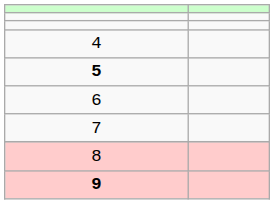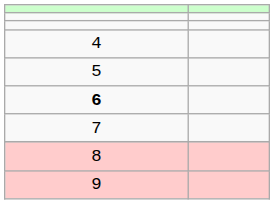(96, 72) bold -> (96, 72) normal
(96, 100) normal -> (96, 100) bold
(96, 184) bold -> (96, 184) normal
